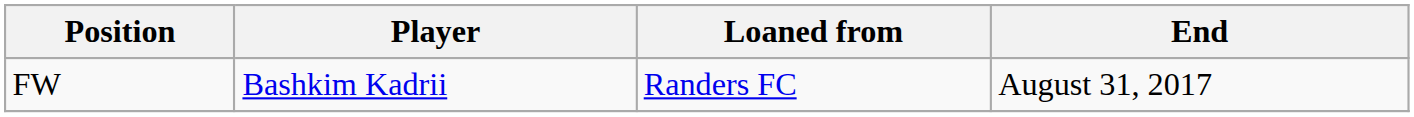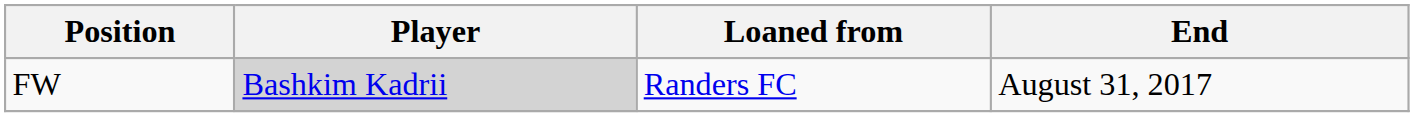(345, 84) no background -> (345, 84) lightgrey background
